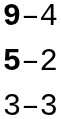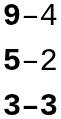(30, 107) normal -> (30, 107) bold
